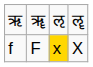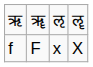(57, 48) gold background -> (57, 48) no background
